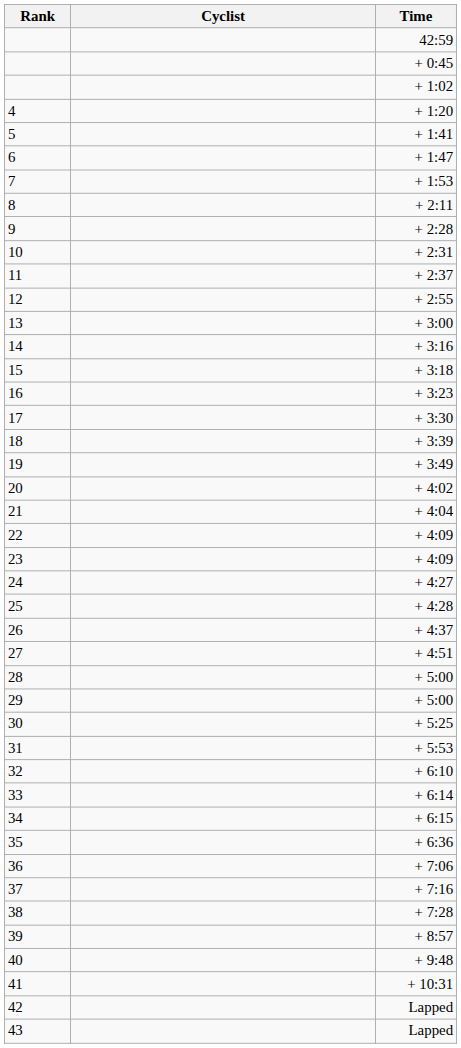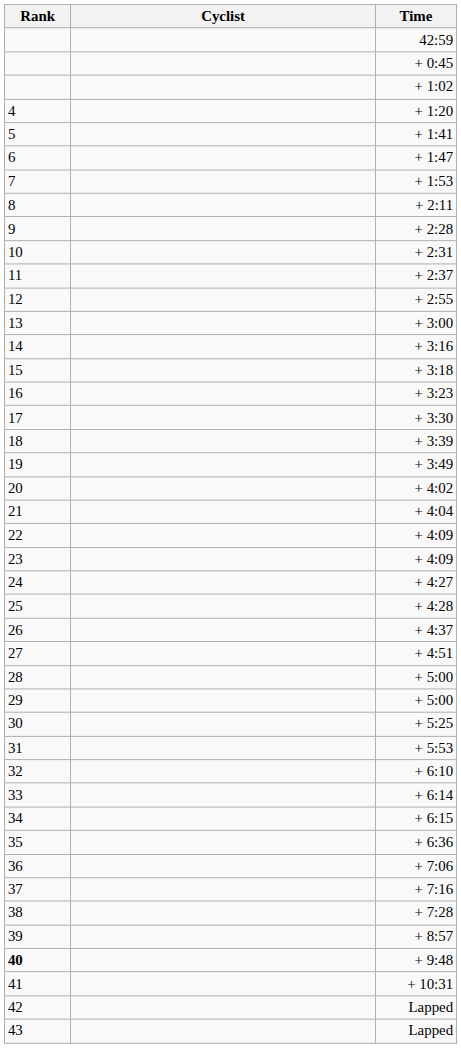(15, 960) normal -> (15, 960) bold
